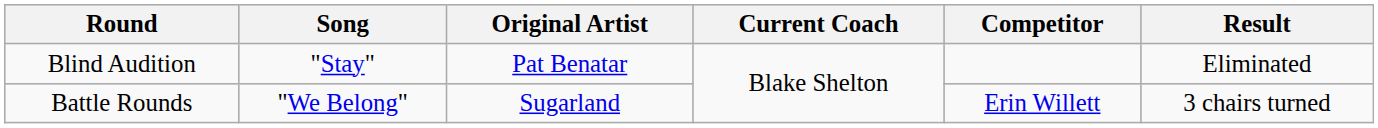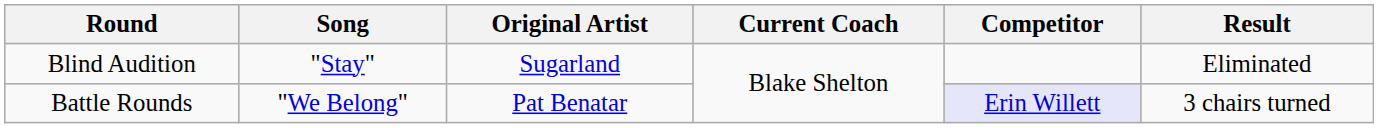(570, 63) Pat Benatar -> (570, 63) Sugarland
(570, 102) Sugarland -> (570, 102) Pat Benatar
(1042, 102) no background -> (1042, 102) lavender background
